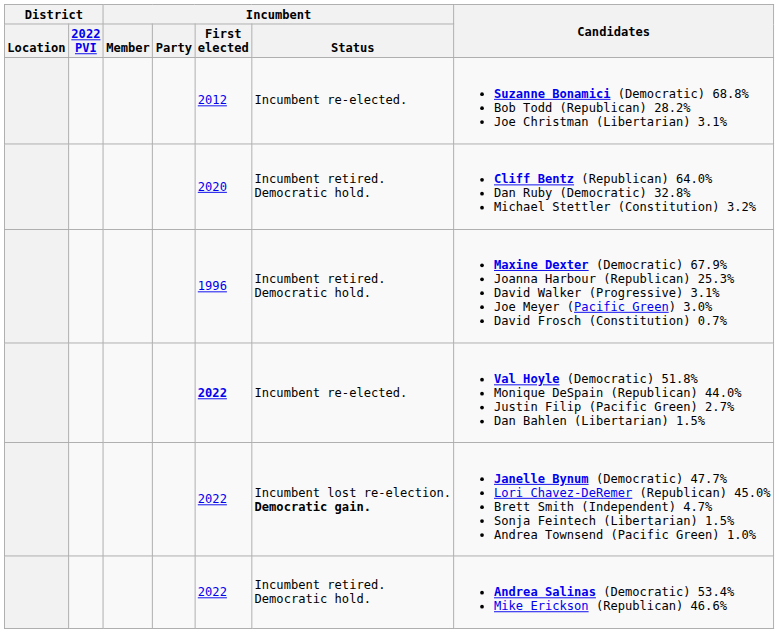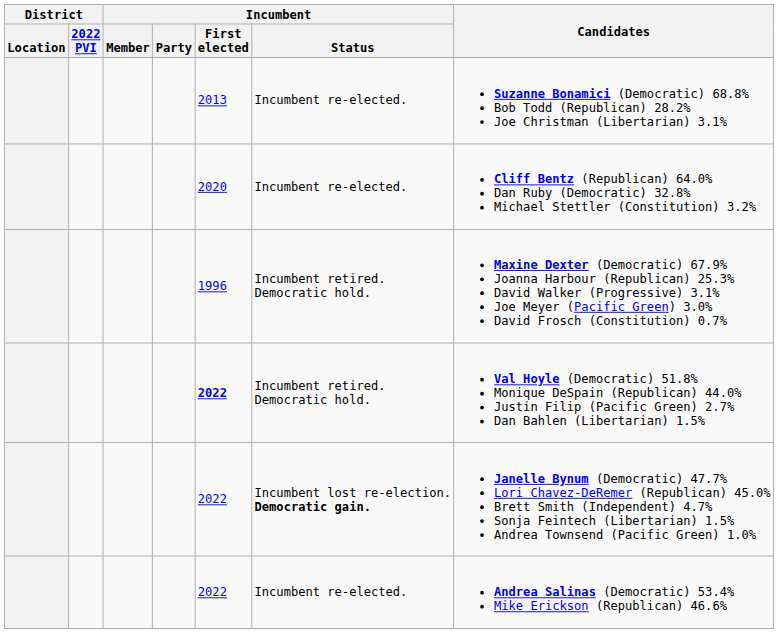(212, 101) 2012 -> (212, 101) 2013
(320, 186) Incumbent retired. Democratic hold. -> (331, 186) Incumbent re-elected.
(331, 393) Incumbent re-elected. -> (320, 393) Incumbent retired. Democratic hold.
(320, 592) Incumbent retired. Democratic hold. -> (331, 592) Incumbent re-elected.
